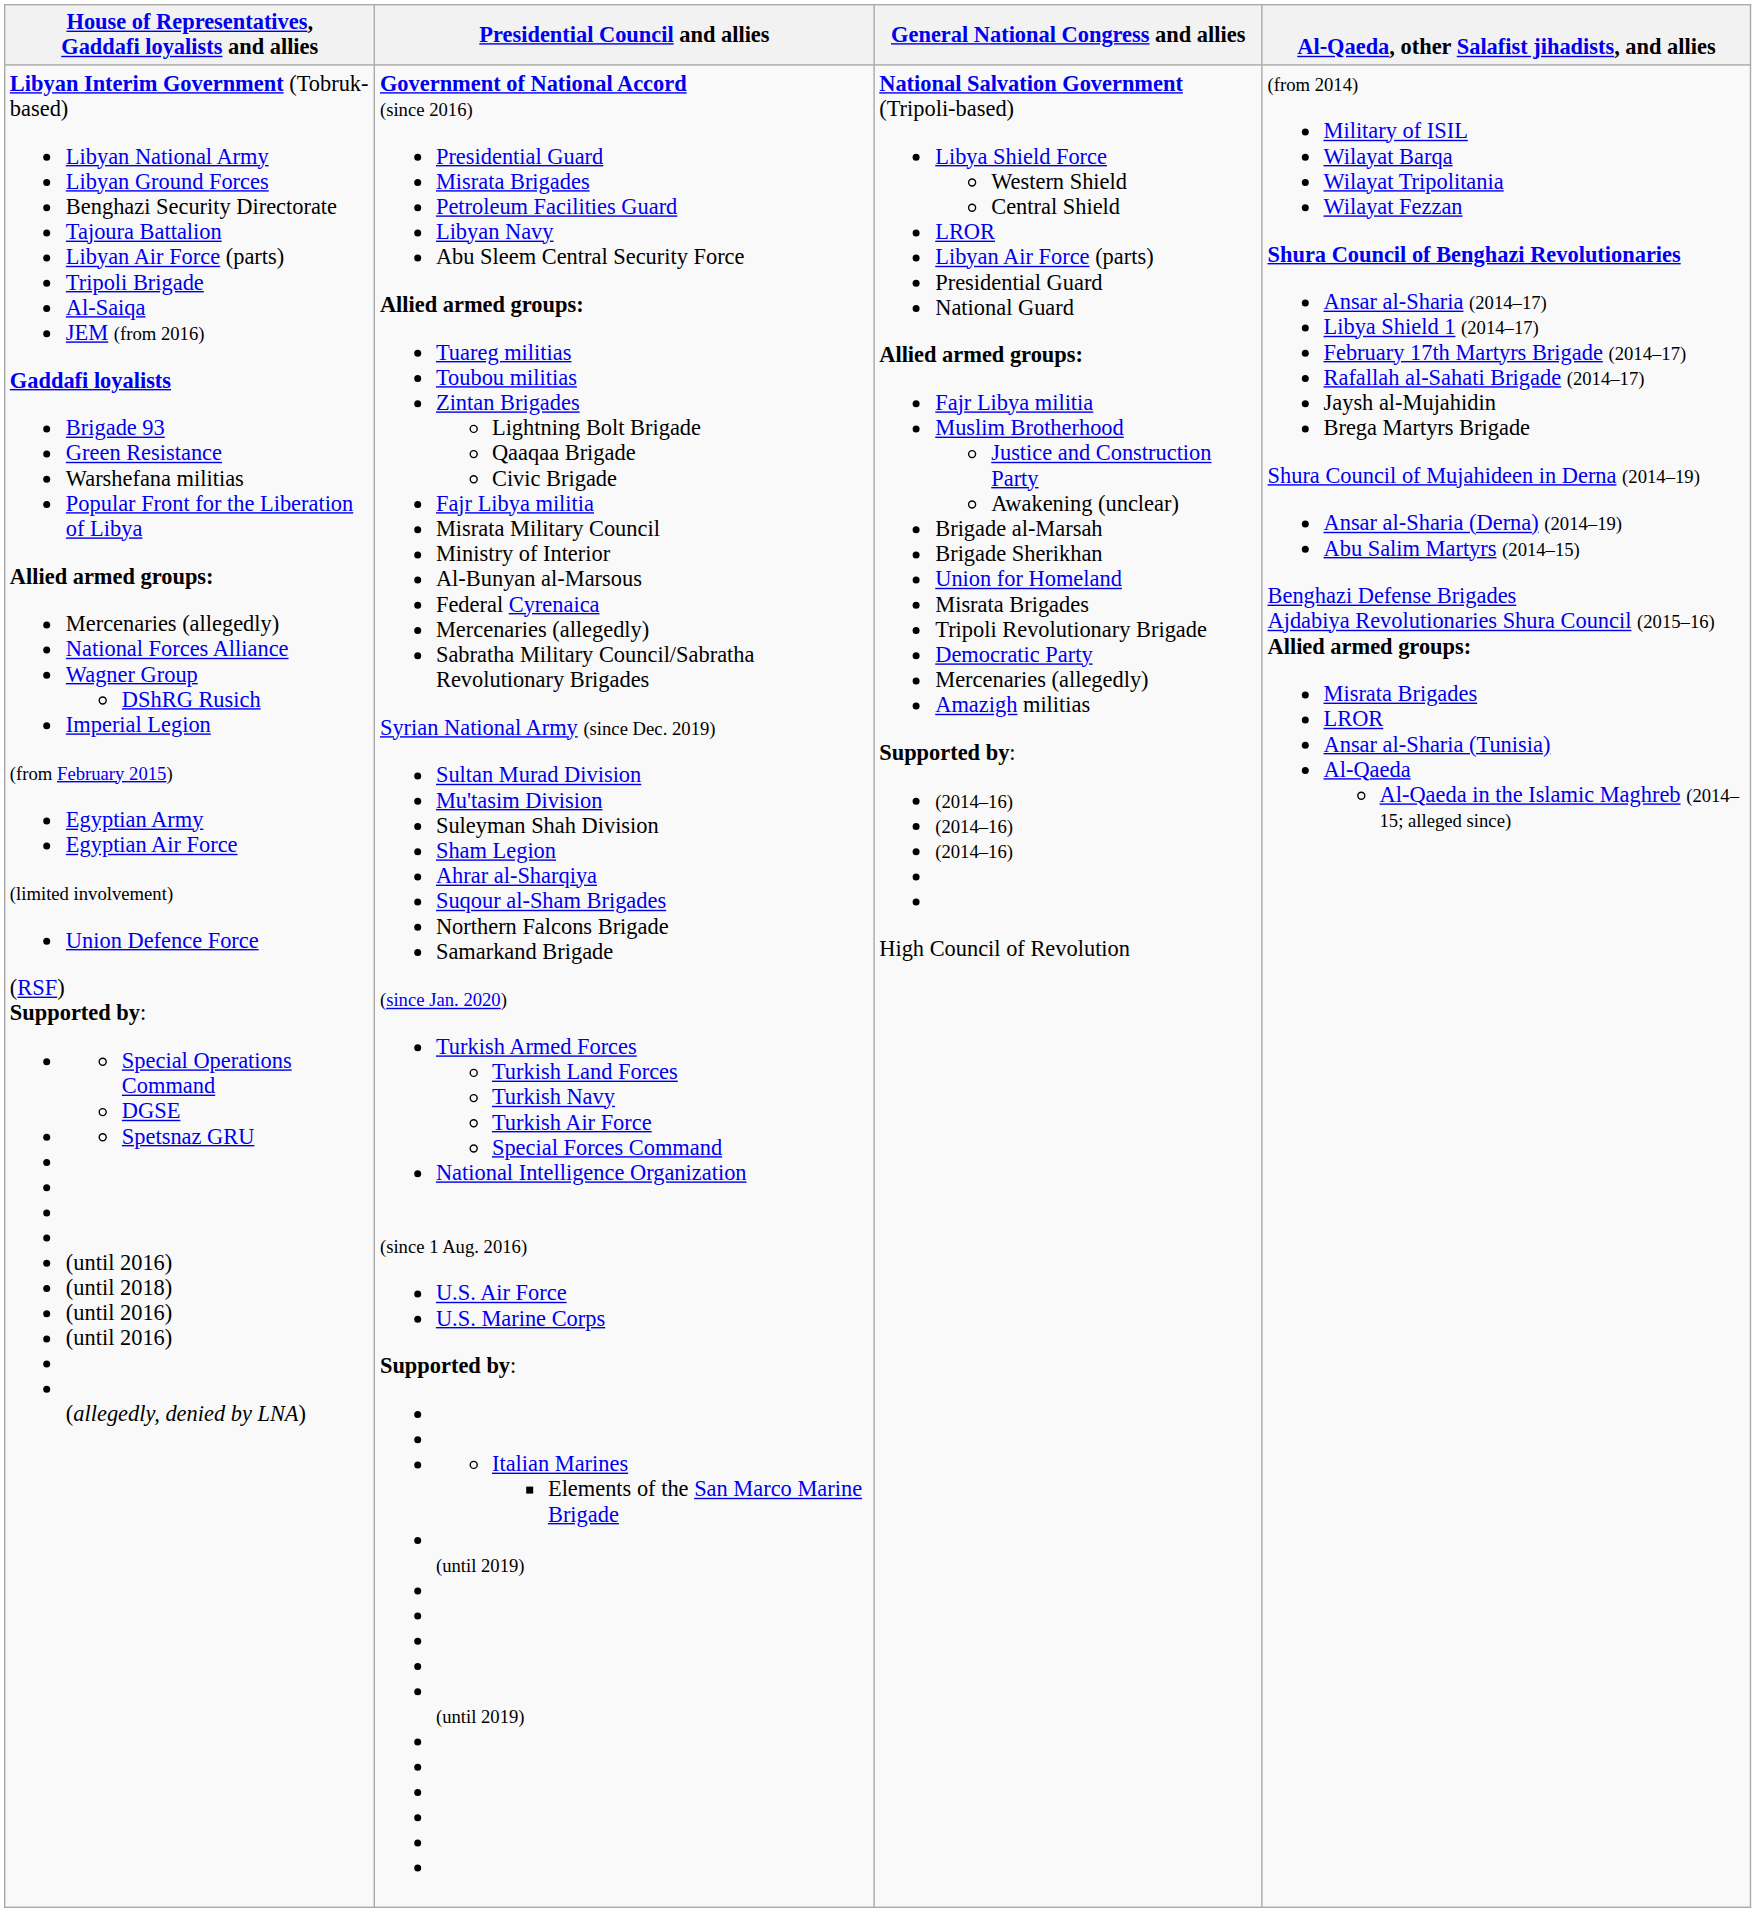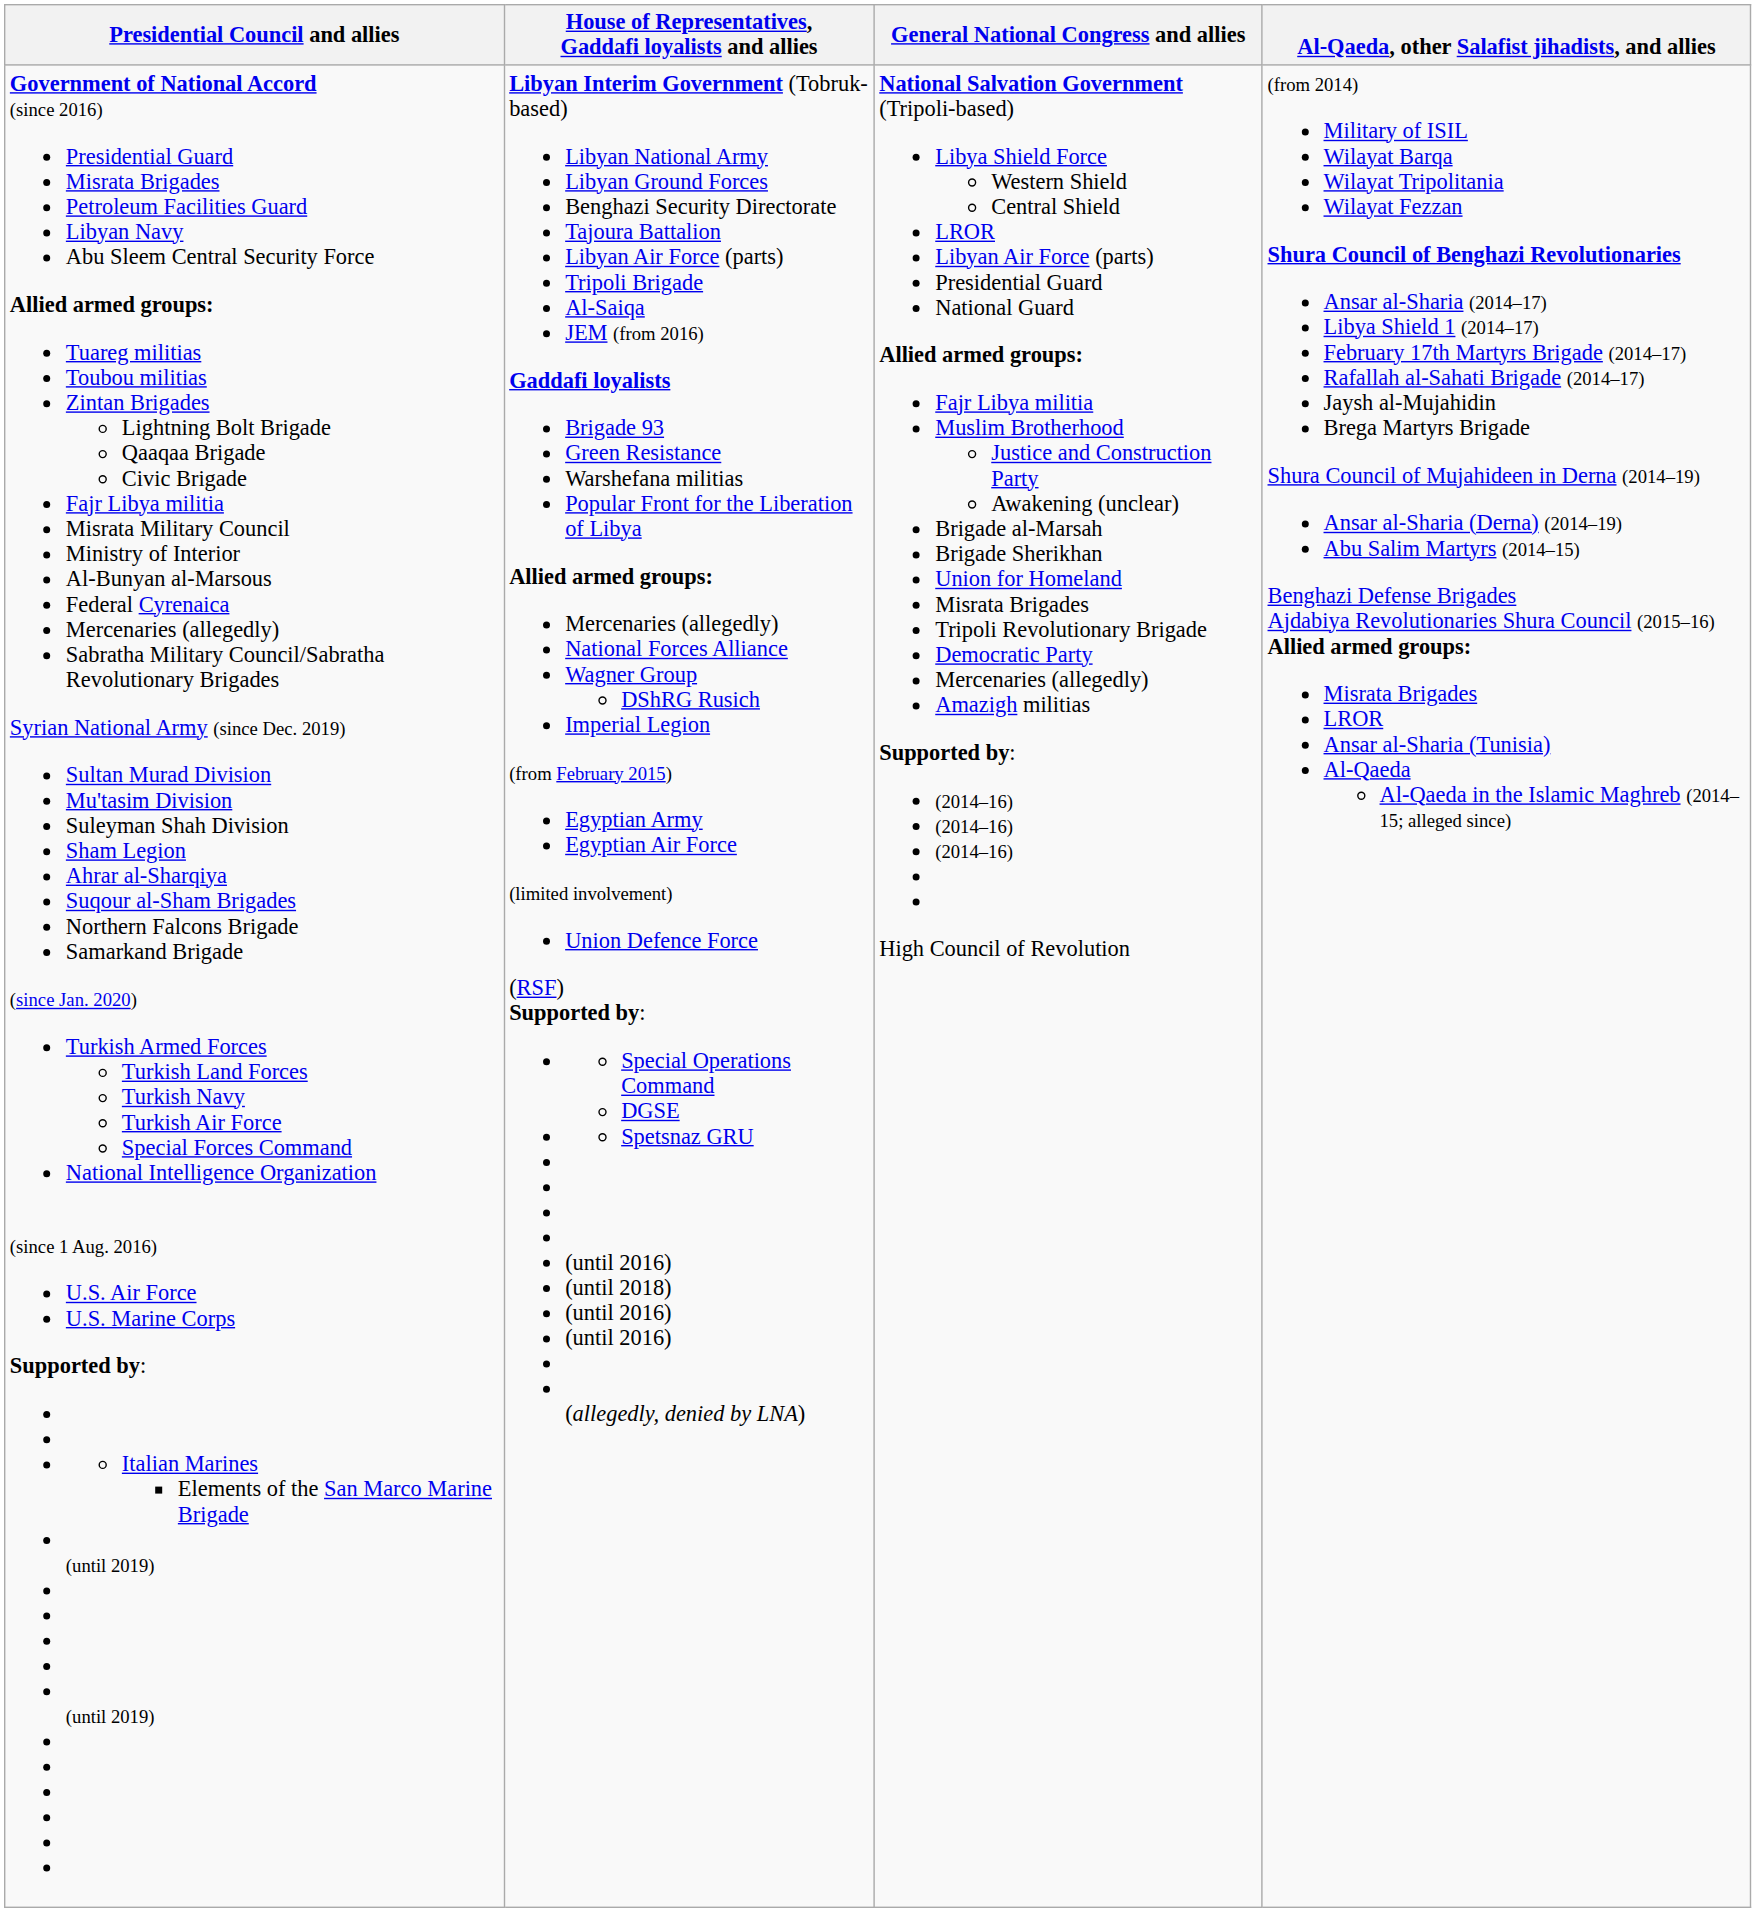columns swapped: (190, 34) <-> (624, 34)
